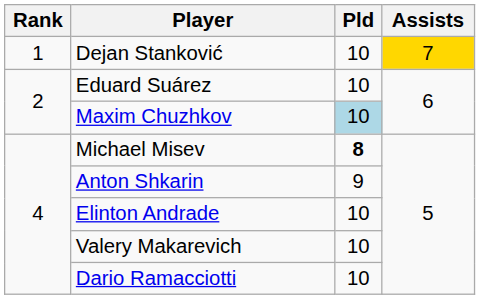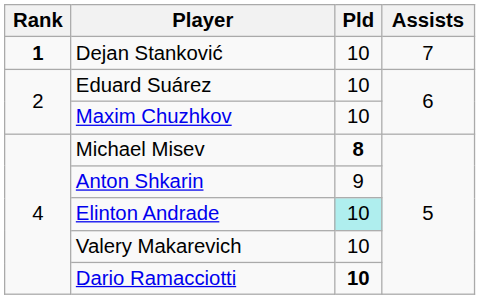(38, 52) normal -> (38, 52) bold
(428, 52) gold background -> (428, 52) no background
(358, 117) lightblue background -> (358, 117) no background
(358, 213) no background -> (358, 213) paleturquoise background
(358, 278) normal -> (358, 278) bold
